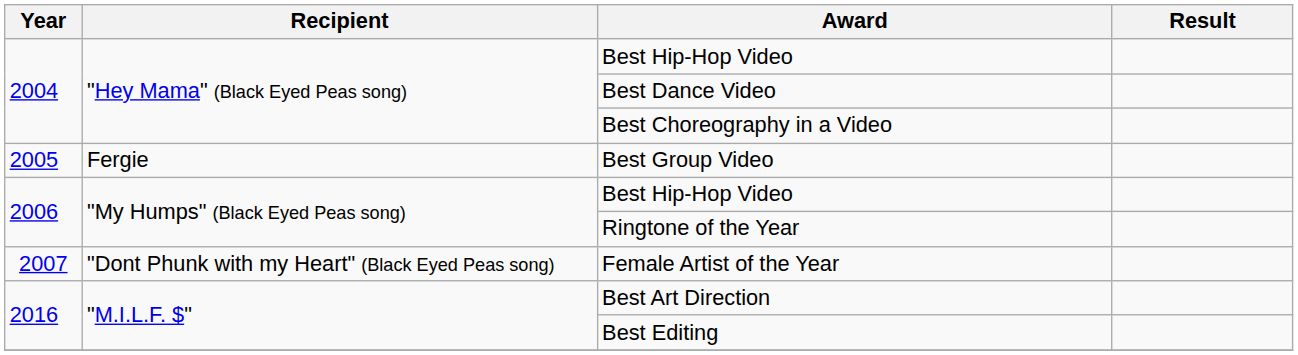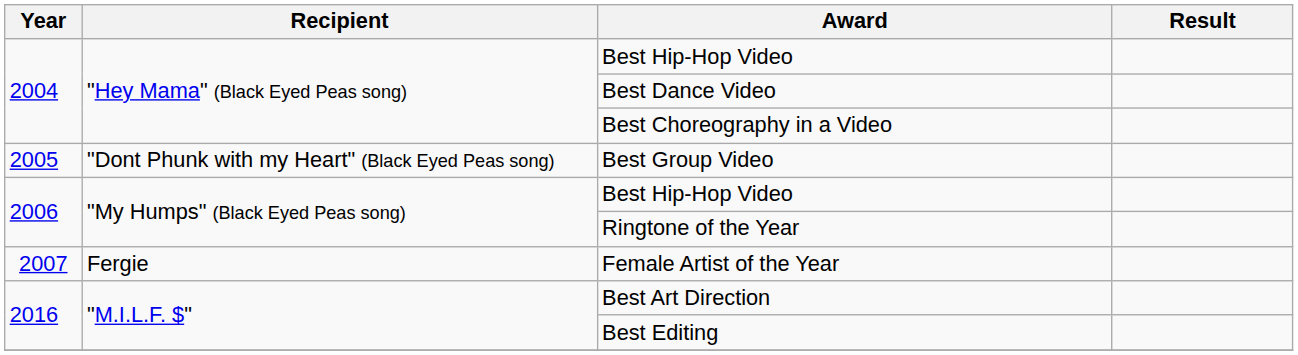(118, 159) Fergie -> (321, 159) "Dont Phunk with my Heart" (Black Eyed Peas song)
(321, 263) "Dont Phunk with my Heart" (Black Eyed Peas song) -> (118, 263) Fergie
